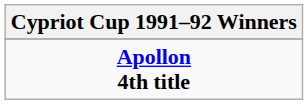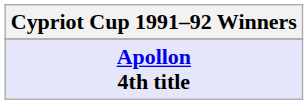(154, 68) no background -> (154, 68) lavender background
